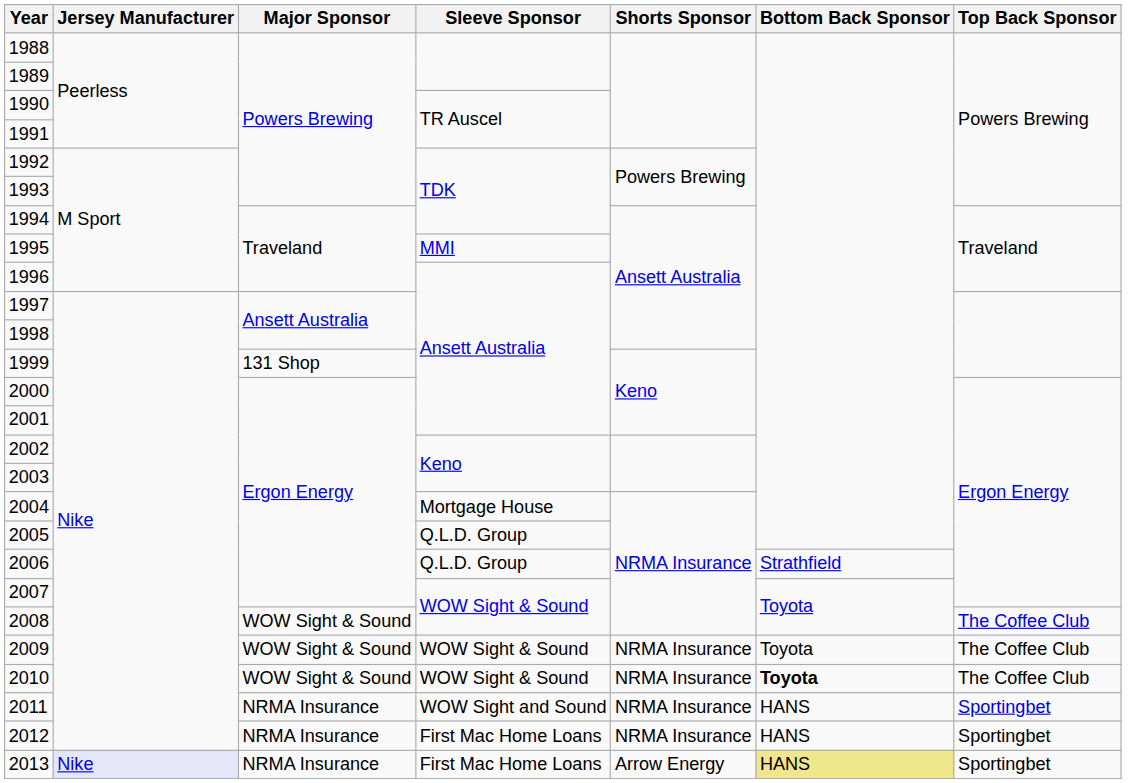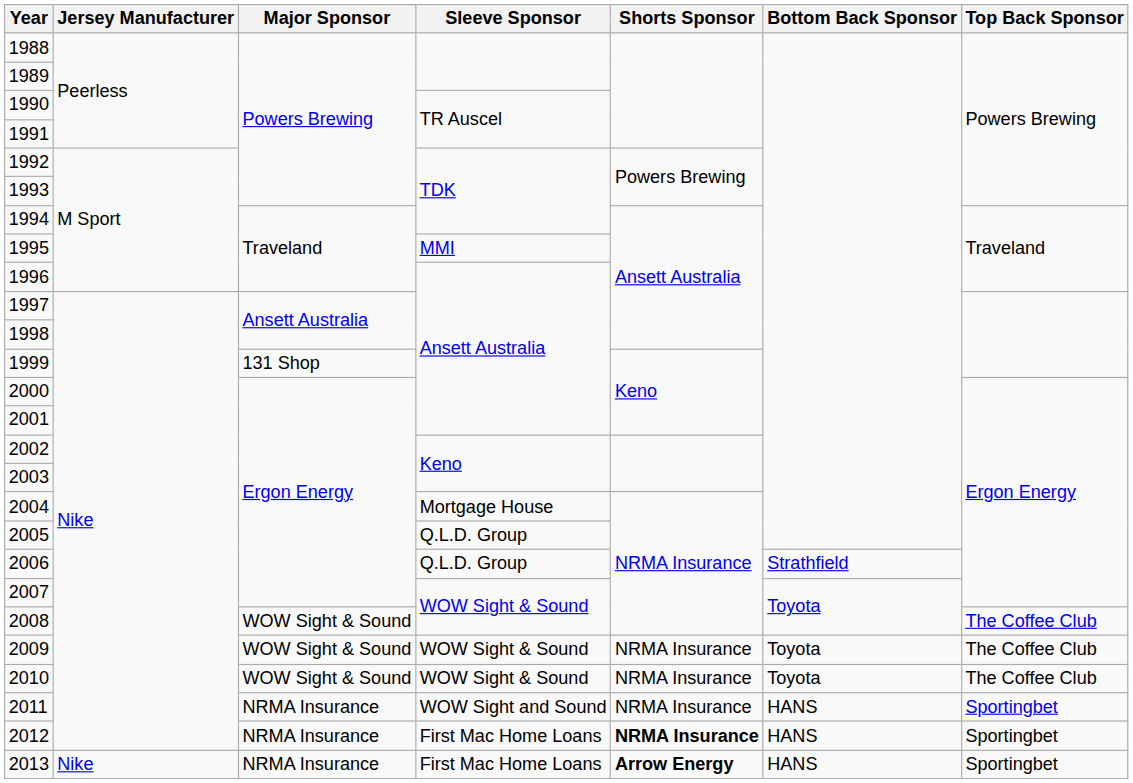(789, 678) bold -> (794, 678) normal
(683, 735) normal -> (687, 735) bold
(75, 764) lavender background -> (75, 764) no background
(670, 764) normal -> (674, 764) bold
(785, 764) khaki background -> (792, 764) no background
